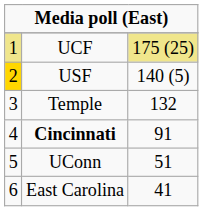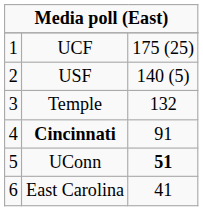(13, 47) khaki background -> (13, 47) no background
(163, 47) khaki background -> (163, 47) no background
(13, 76) gold background -> (13, 76) no background
(163, 162) normal -> (163, 162) bold
